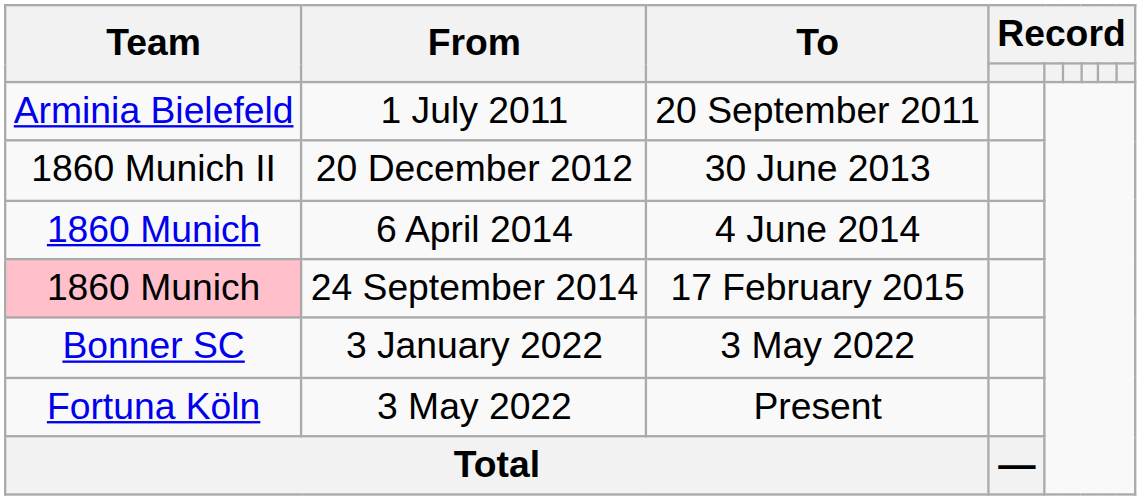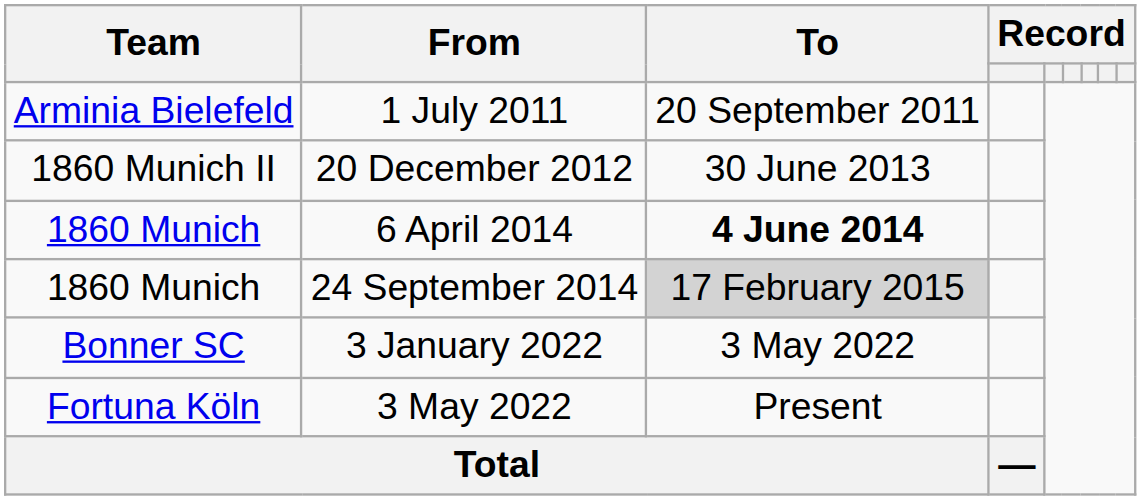(818, 228) normal -> (818, 228) bold
(154, 287) pink background -> (154, 287) no background
(818, 287) no background -> (818, 287) lightgrey background
